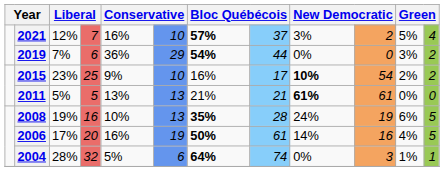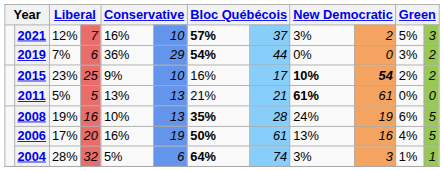(432, 35) 4 -> (432, 35) 3
(386, 76) normal -> (386, 76) bold
(306, 136) 14% -> (306, 136) 13%
(302, 157) 0% -> (302, 157) 3%
